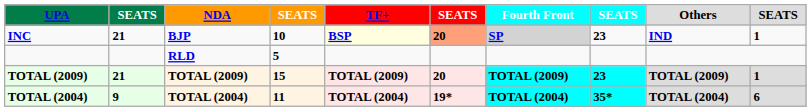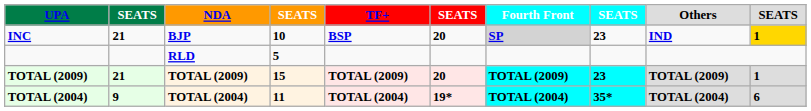(340, 35) lightyellow background -> (340, 35) no background
(439, 35) lightsalmon background -> (439, 35) no background
(757, 35) no background -> (757, 35) gold background
